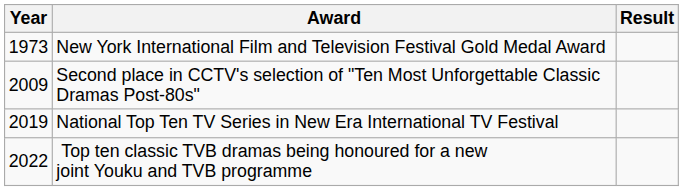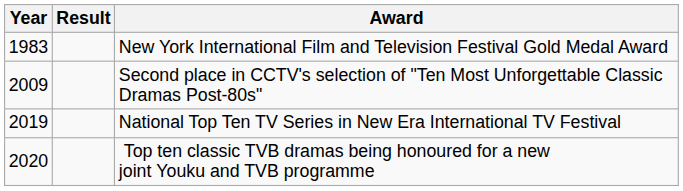columns swapped: (334, 18) <-> (647, 18)
(28, 46) 1973 -> (28, 46) 1983
(28, 161) 2022 -> (28, 161) 2020
